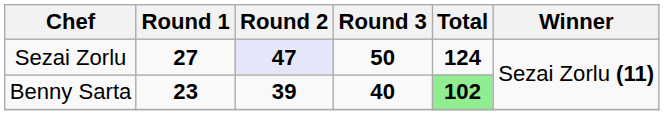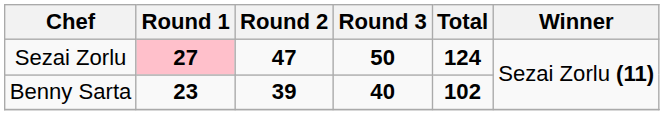(186, 57) no background -> (186, 57) pink background
(284, 57) lavender background -> (284, 57) no background
(463, 92) lightgreen background -> (463, 92) no background
